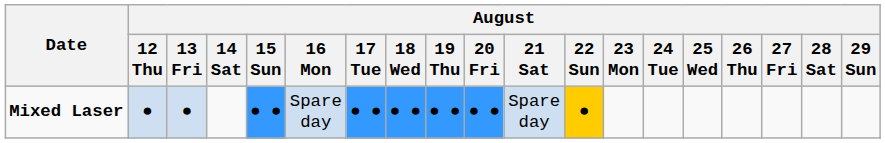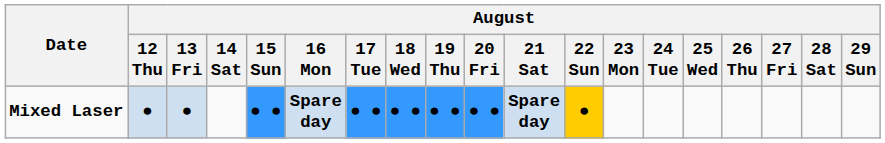(316, 112) normal -> (316, 112) bold
(534, 112) normal -> (534, 112) bold
